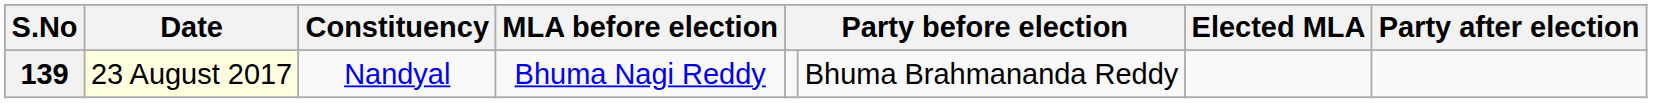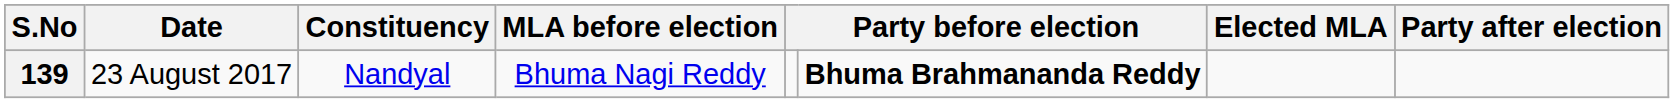(192, 73) lightyellow background -> (192, 73) no background
(991, 73) normal -> (1003, 73) bold
